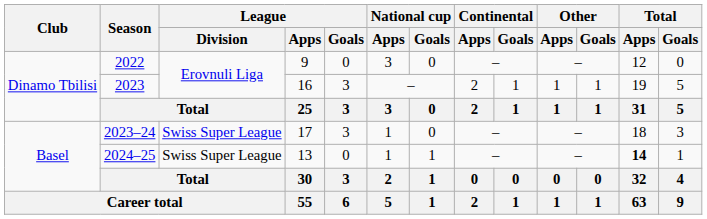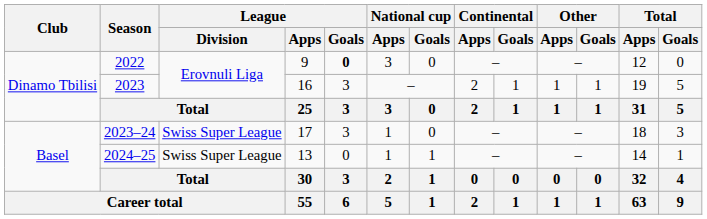(346, 62) normal -> (346, 62) bold
(639, 156) bold -> (639, 156) normal
